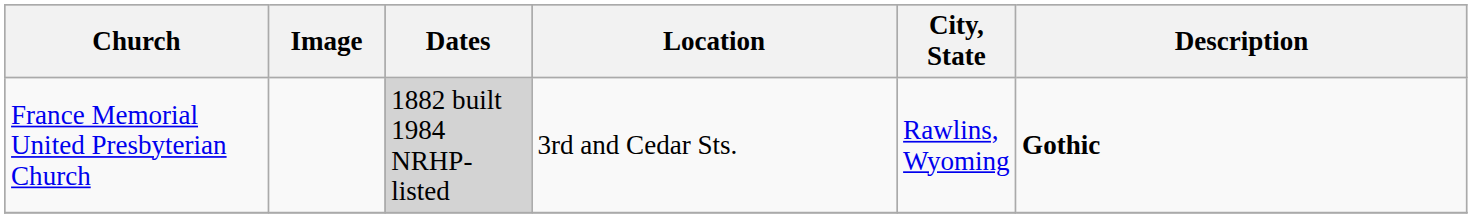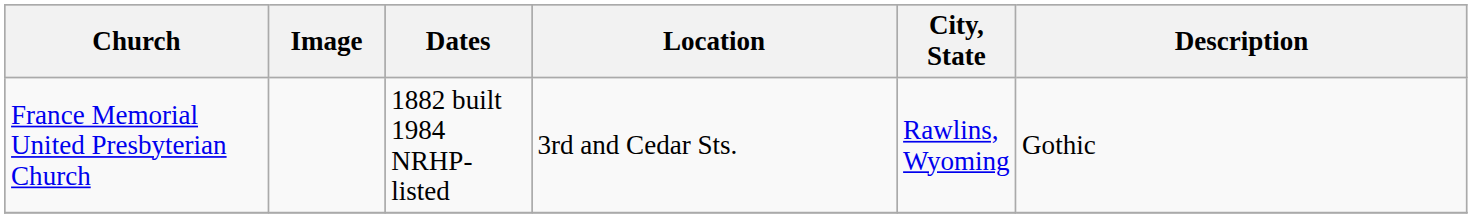(446, 144) lightgrey background -> (446, 144) no background
(1061, 144) bold -> (1059, 144) normal
